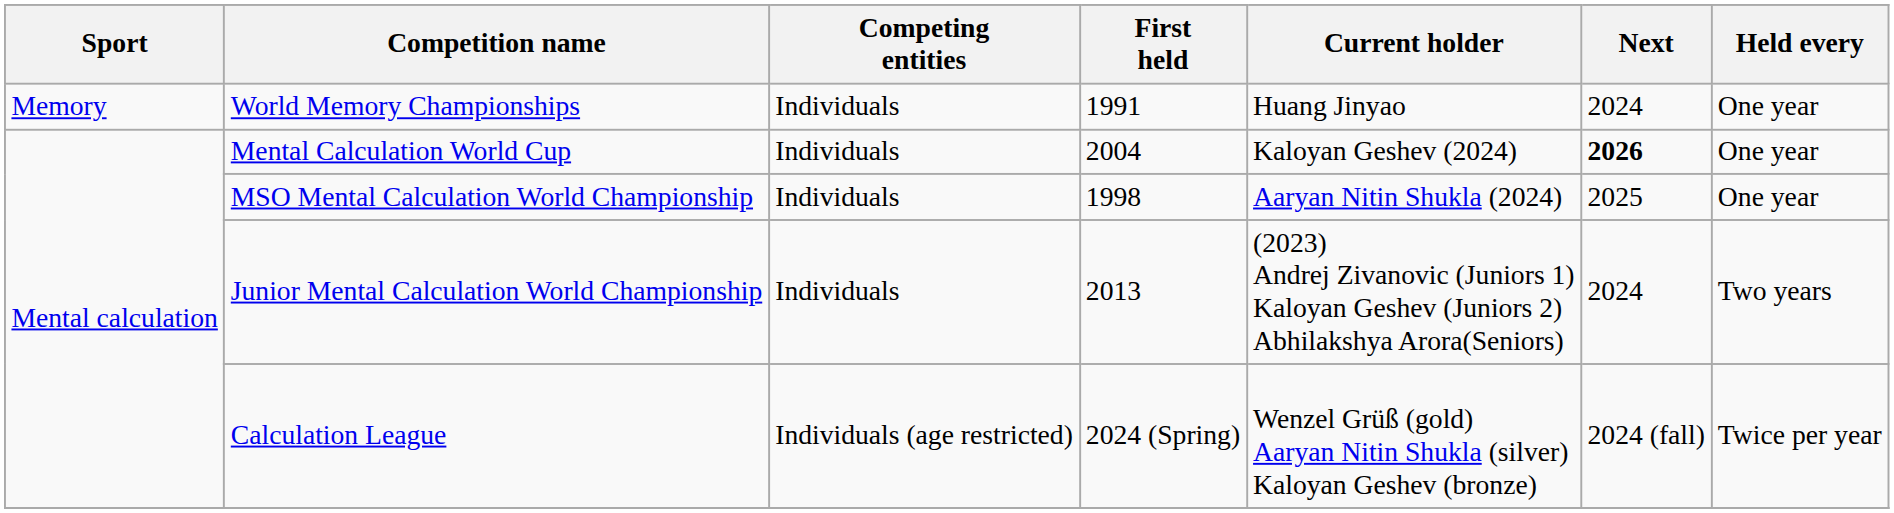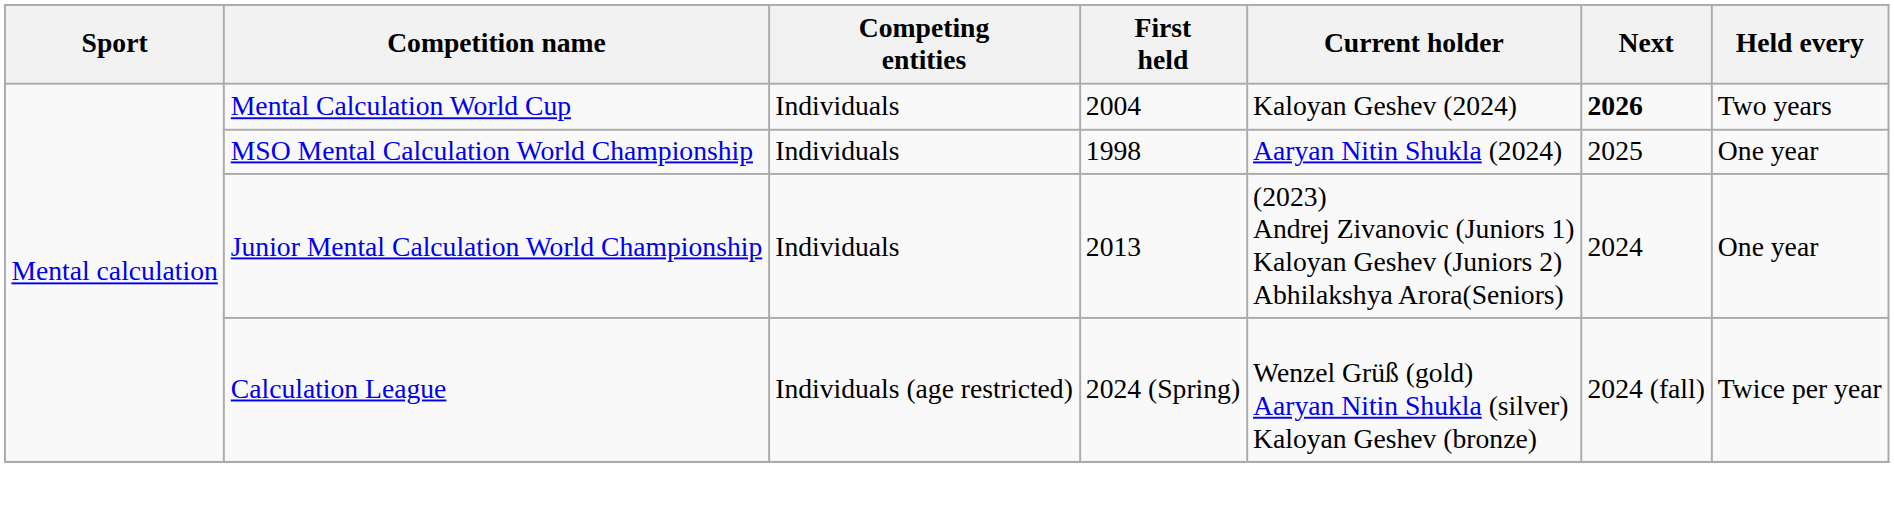- row: (405, 105)
(1768, 151) One year -> (1775, 105) Two years
(1775, 291) Two years -> (1768, 246) One year
